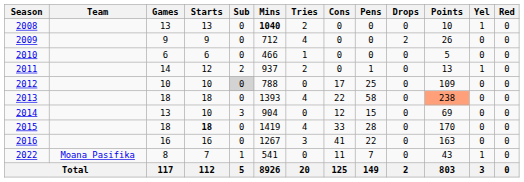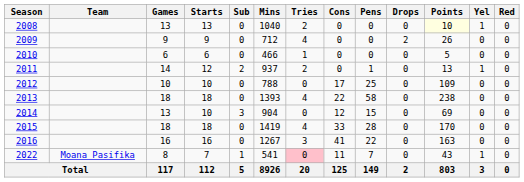(270, 26) bold -> (270, 26) normal
(447, 26) no background -> (447, 26) lightyellow background
(242, 84) lightgrey background -> (242, 84) no background
(447, 98) lightsalmon background -> (447, 98) no background
(207, 127) bold -> (207, 127) normal
(305, 156) no background -> (305, 156) pink background
